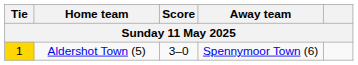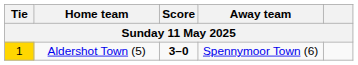(179, 51) normal -> (179, 51) bold
